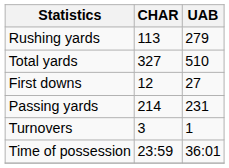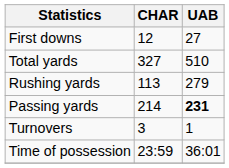rows swapped: (45, 83) <-> (54, 38)
(197, 106) normal -> (197, 106) bold
